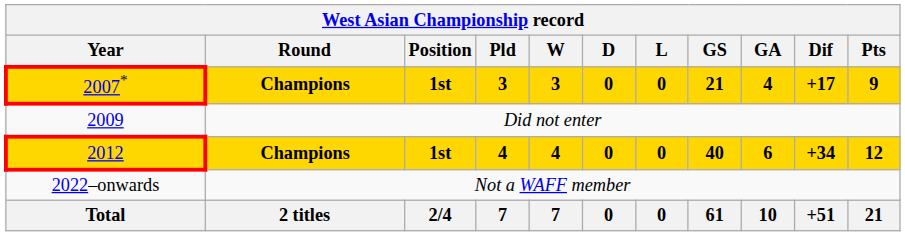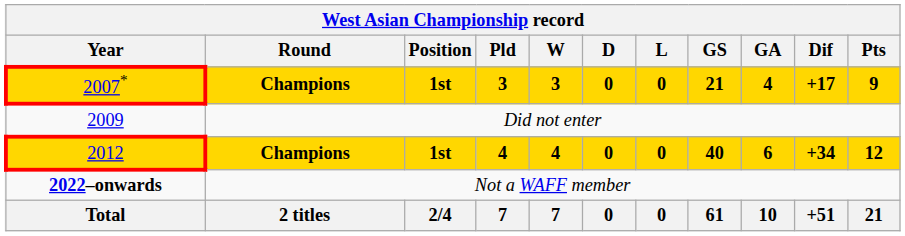(105, 185) normal -> (105, 185) bold
